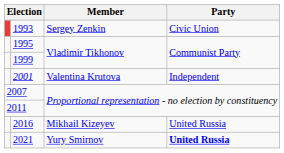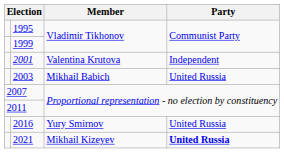- row: (23, 28)
+ row: (23, 76)
(81, 124) Mikhail Kizeyev -> (75, 124) Yury Smirnov
(75, 140) Yury Smirnov -> (81, 140) Mikhail Kizeyev
